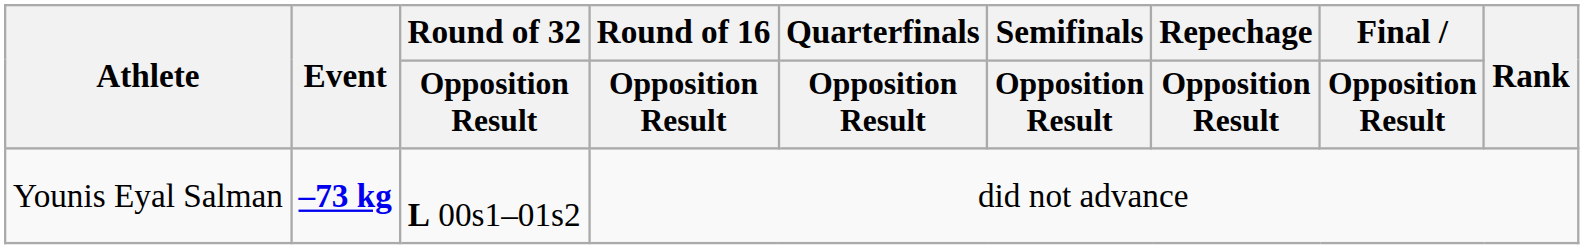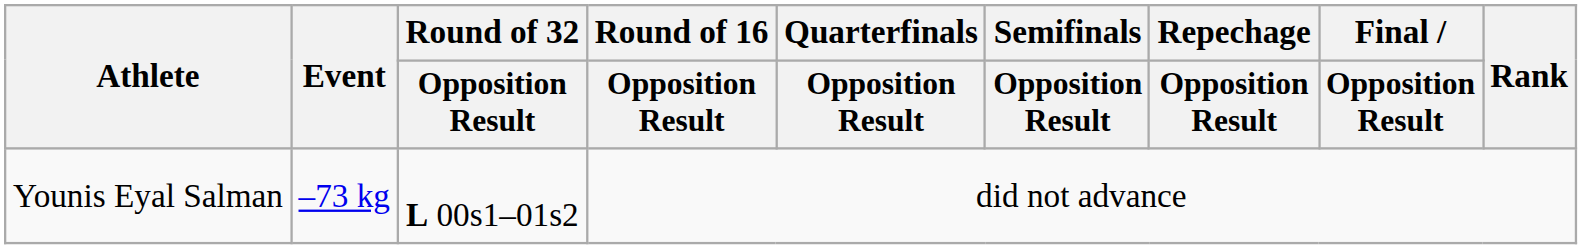(345, 195) bold -> (344, 195) normal
